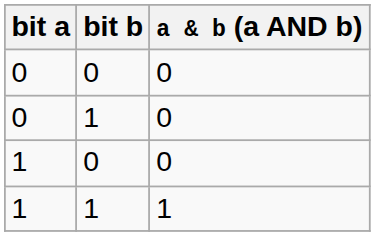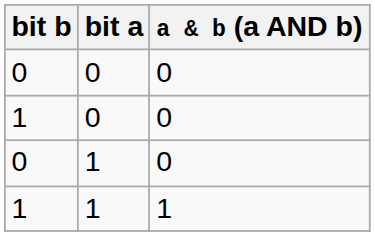columns swapped: (41, 27) <-> (113, 27)
